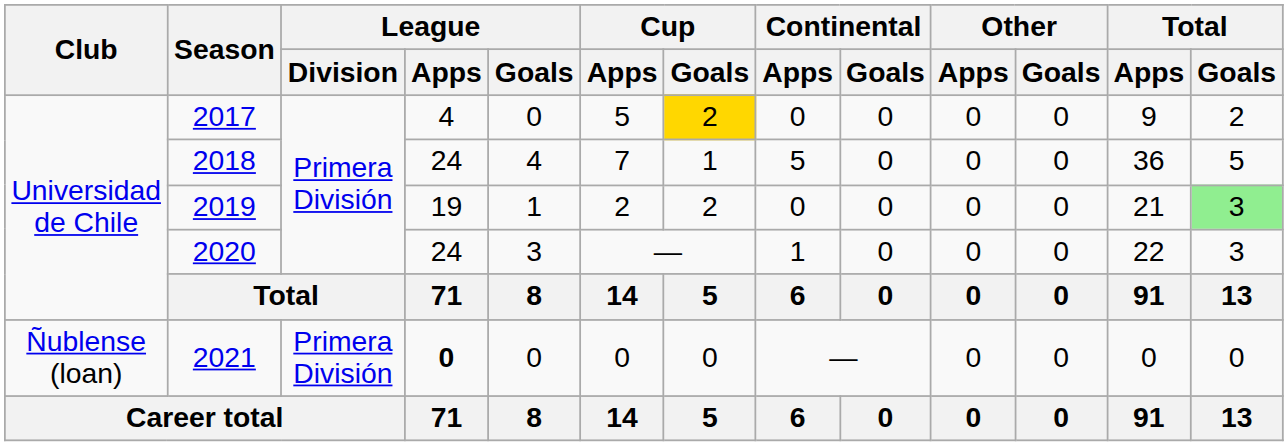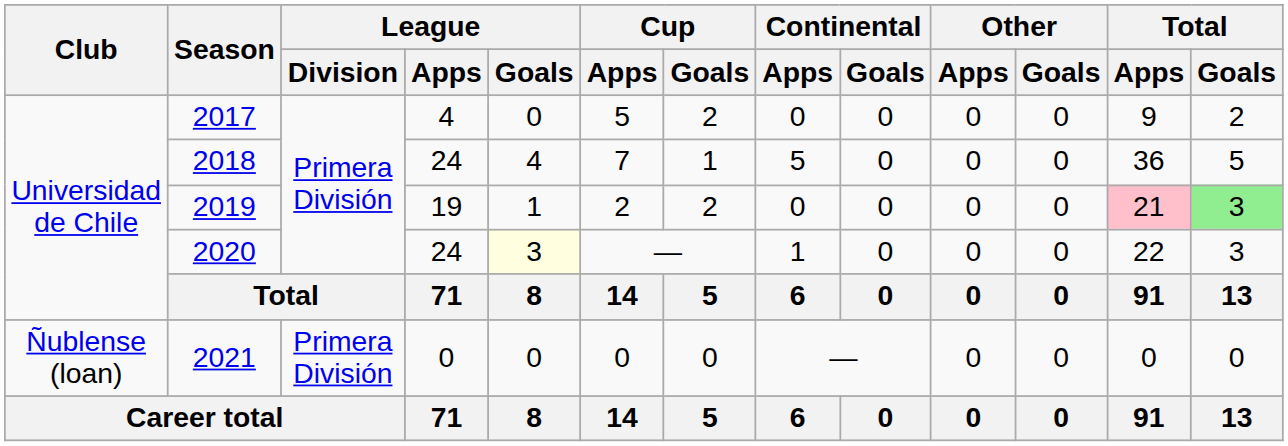(710, 116) gold background -> (710, 116) no background
(1149, 206) no background -> (1149, 206) pink background
(534, 251) no background -> (534, 251) lightyellow background
(446, 357) bold -> (446, 357) normal
